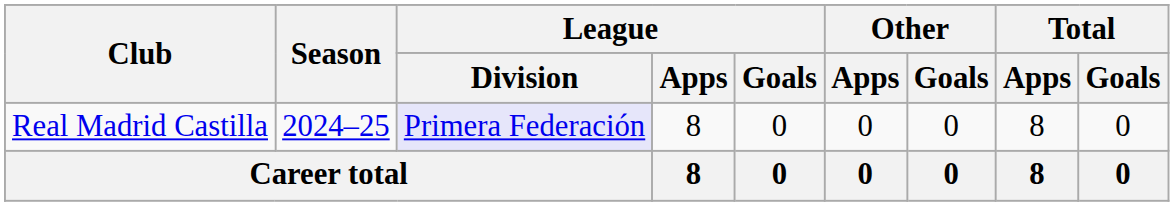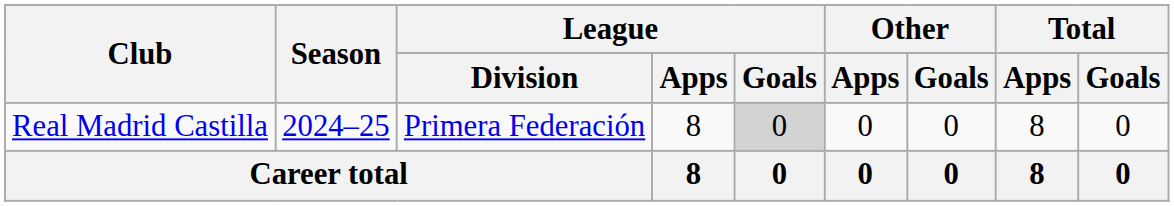(525, 126) lavender background -> (525, 126) no background
(779, 126) no background -> (779, 126) lightgrey background
